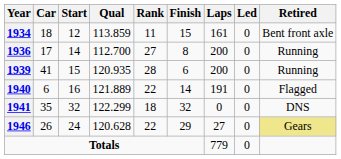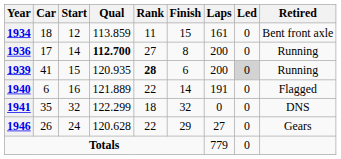(112, 51) normal -> (112, 51) bold
(150, 70) normal -> (150, 70) bold
(247, 70) no background -> (247, 70) lightgrey background
(298, 126) khaki background -> (298, 126) no background
